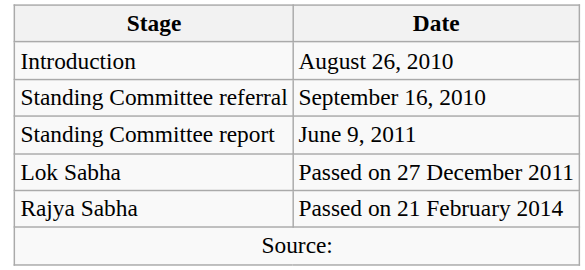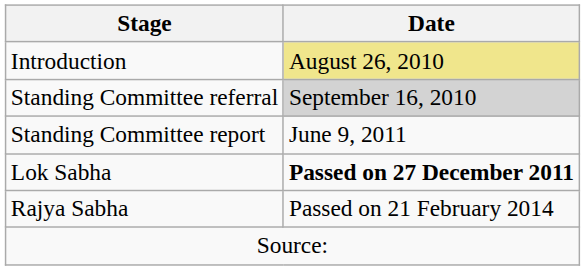(376, 60) no background -> (366, 60) khaki background
(392, 97) no background -> (383, 97) lightgrey background
(436, 171) normal -> (431, 171) bold
